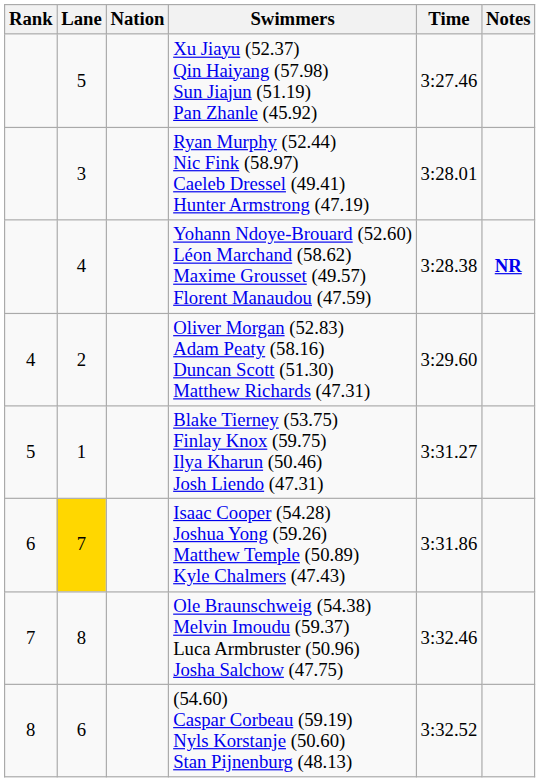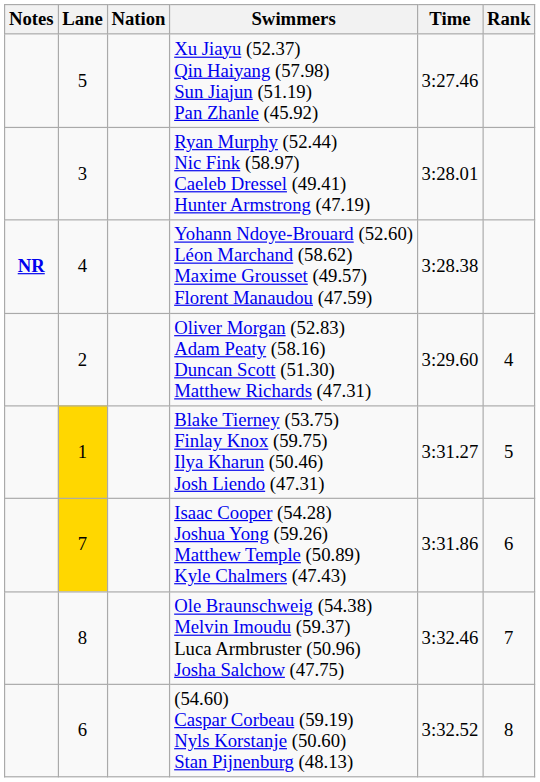columns swapped: (31, 19) <-> (508, 19)
(82, 452) no background -> (83, 452) gold background
